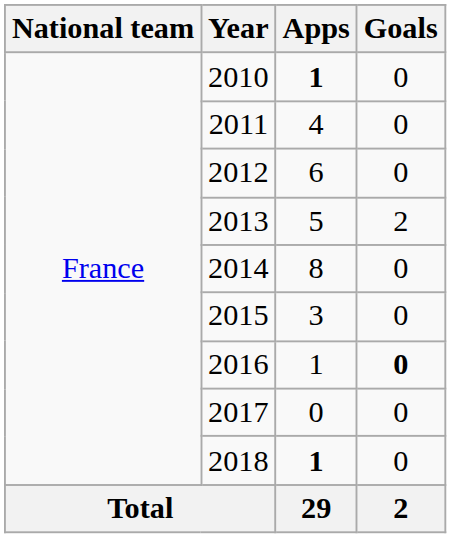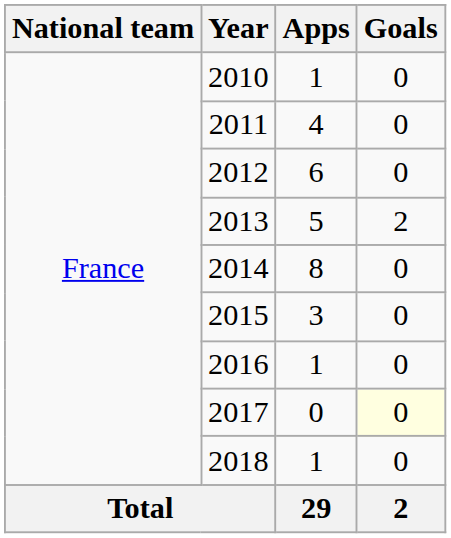(316, 76) bold -> (316, 76) normal
(401, 364) bold -> (401, 364) normal
(401, 412) no background -> (401, 412) lightyellow background
(316, 460) bold -> (316, 460) normal
